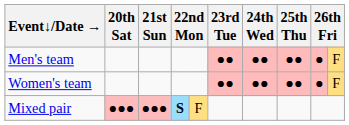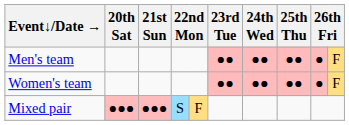(180, 108) bold -> (180, 108) normal
